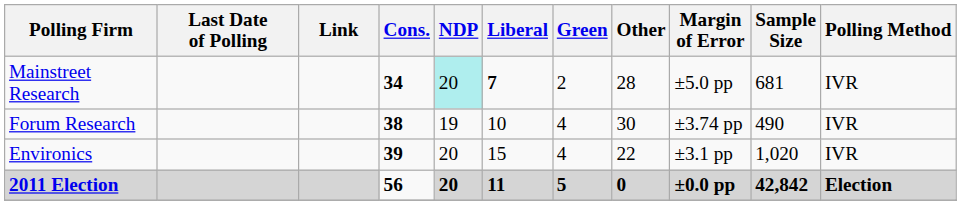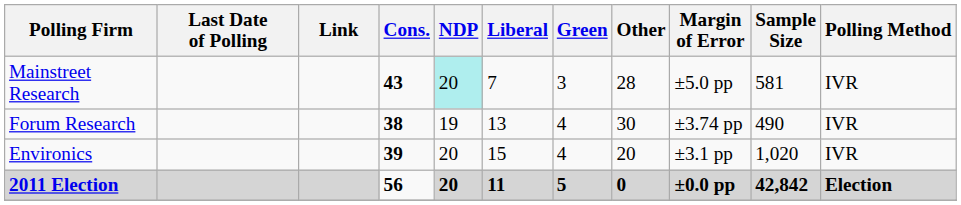(393, 82) 34 -> (393, 82) 43
(492, 82) bold -> (492, 82) normal
(562, 82) 2 -> (562, 82) 3
(770, 82) 681 -> (770, 82) 581
(497, 123) 10 -> (497, 123) 13
(626, 154) 22 -> (626, 154) 20
